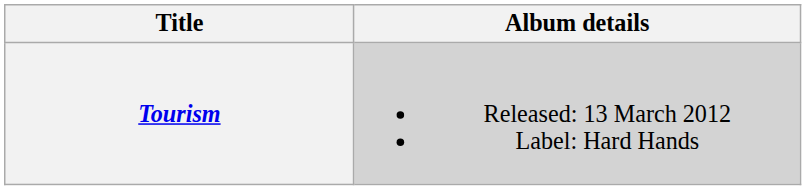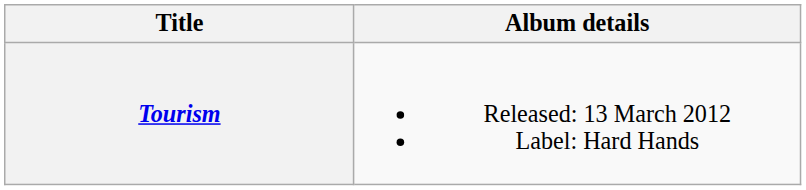(577, 127) lightgrey background -> (577, 127) no background
